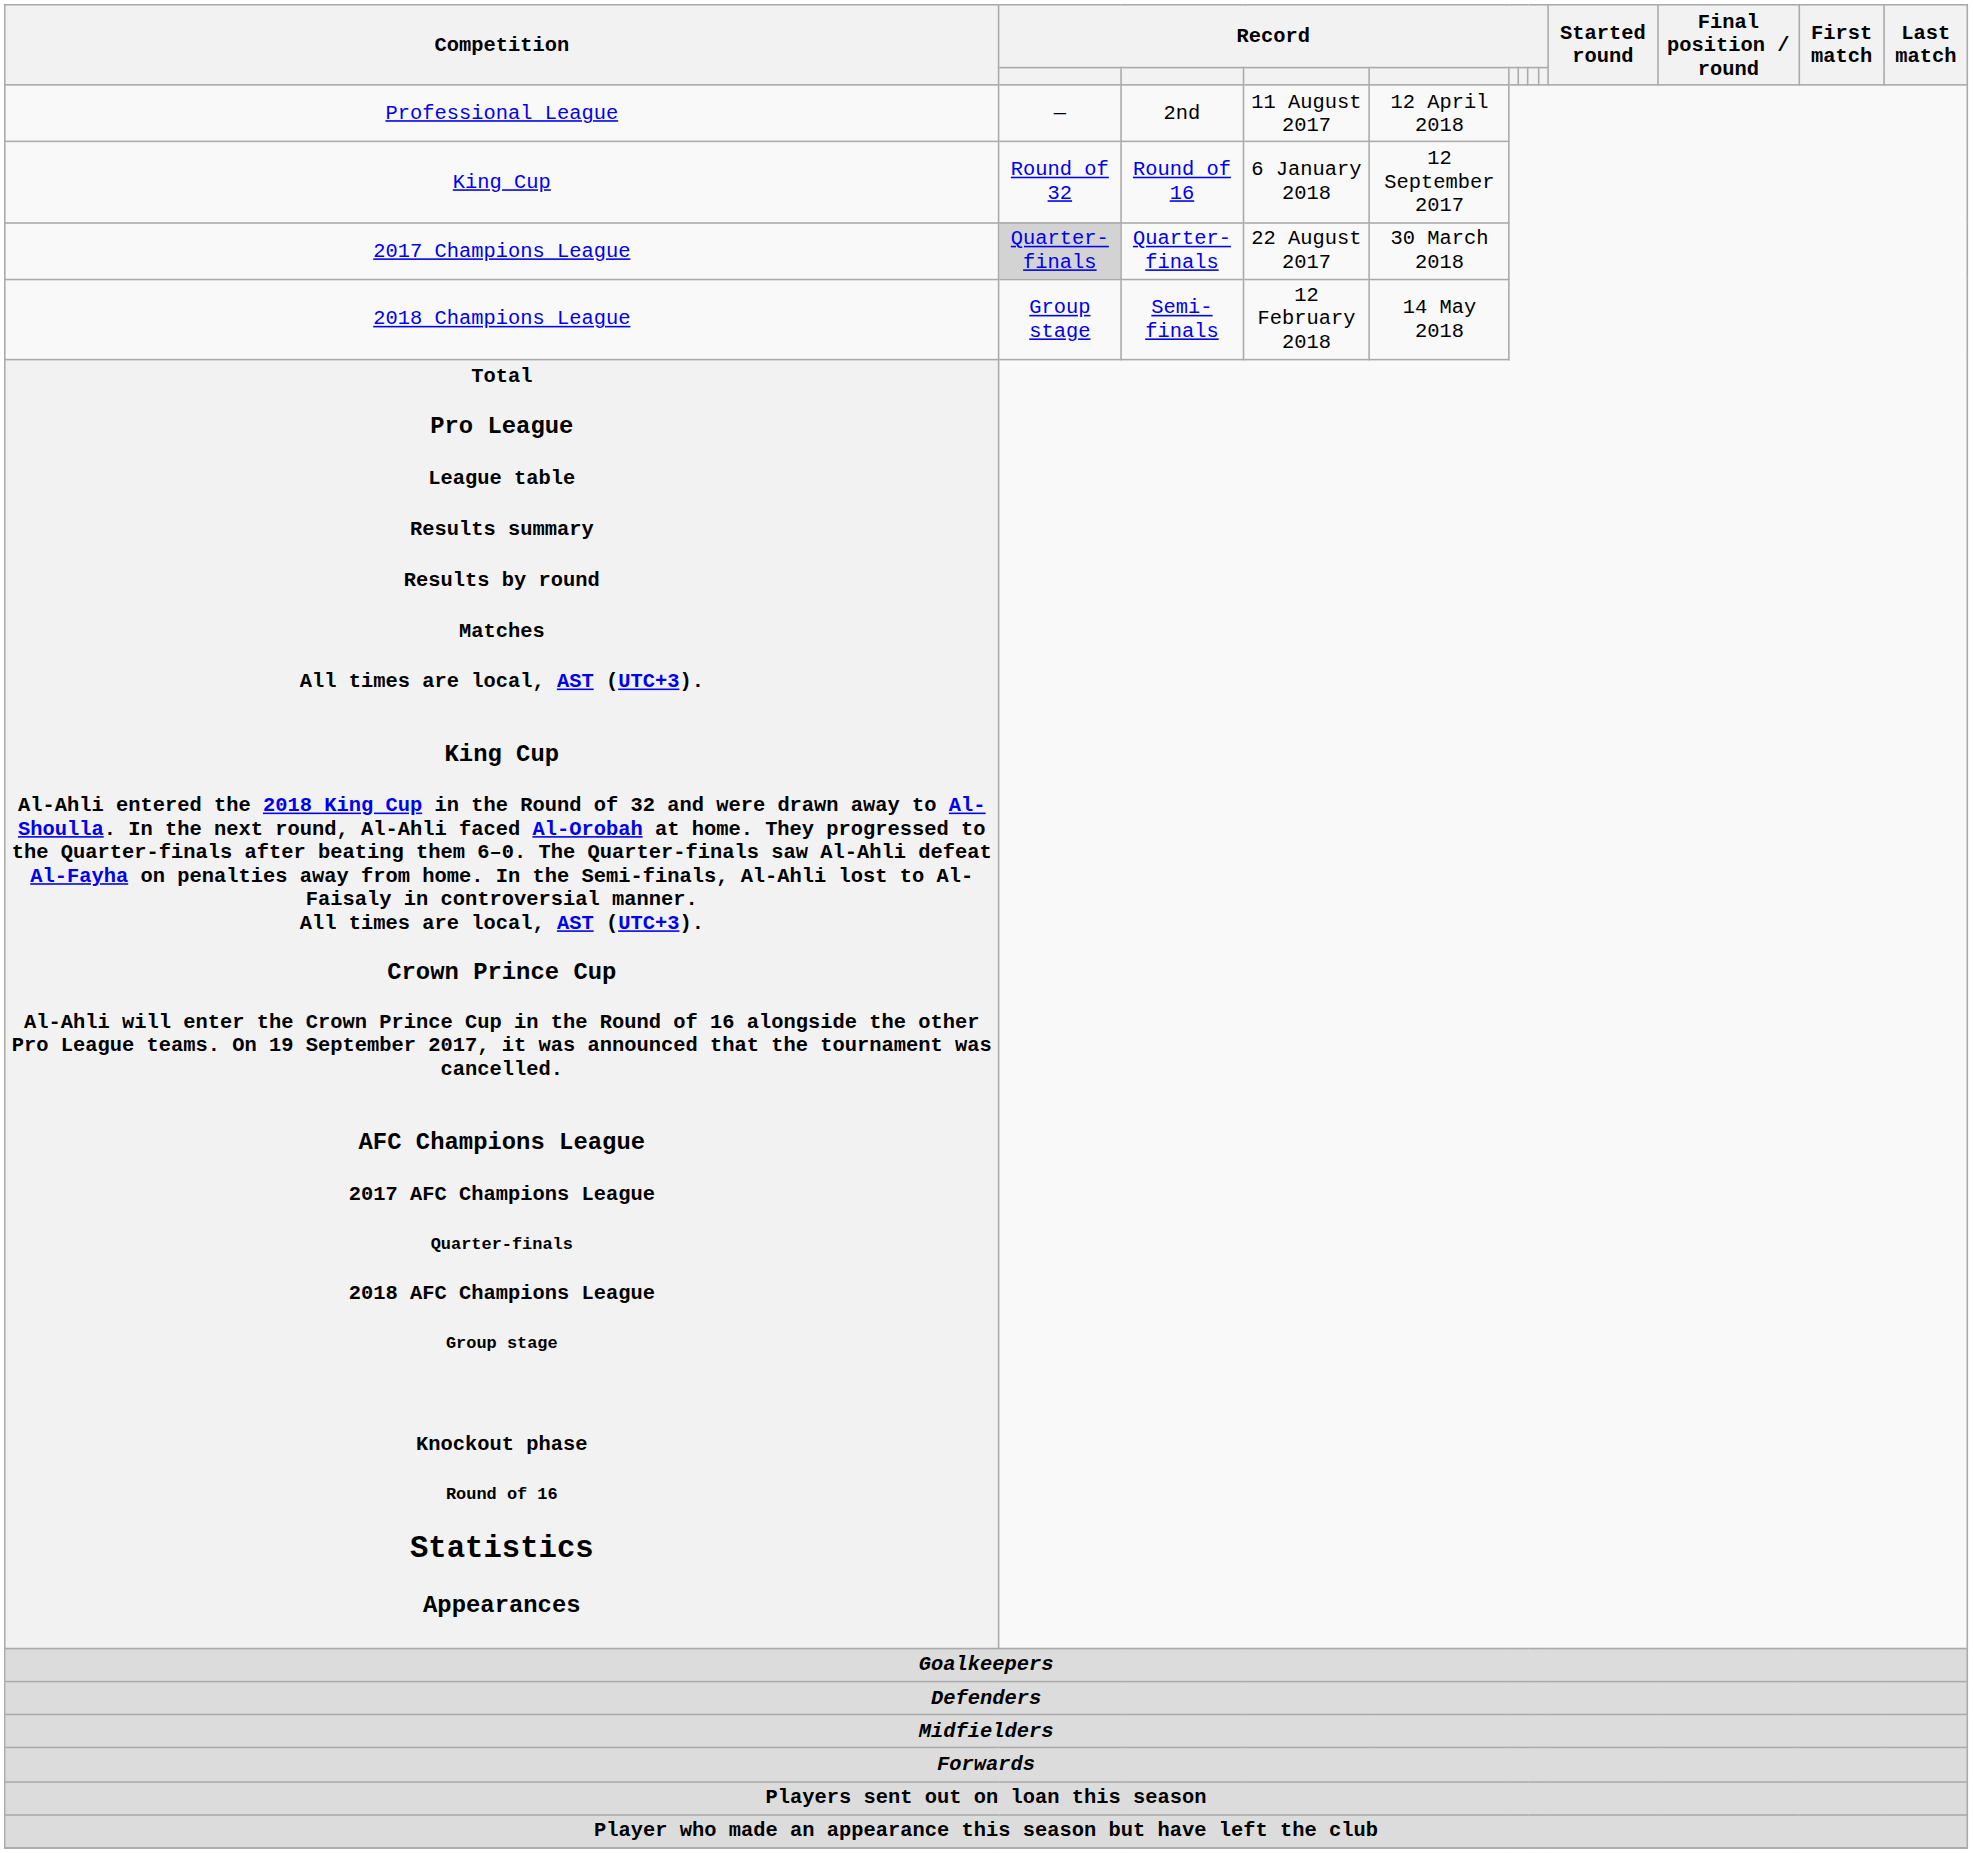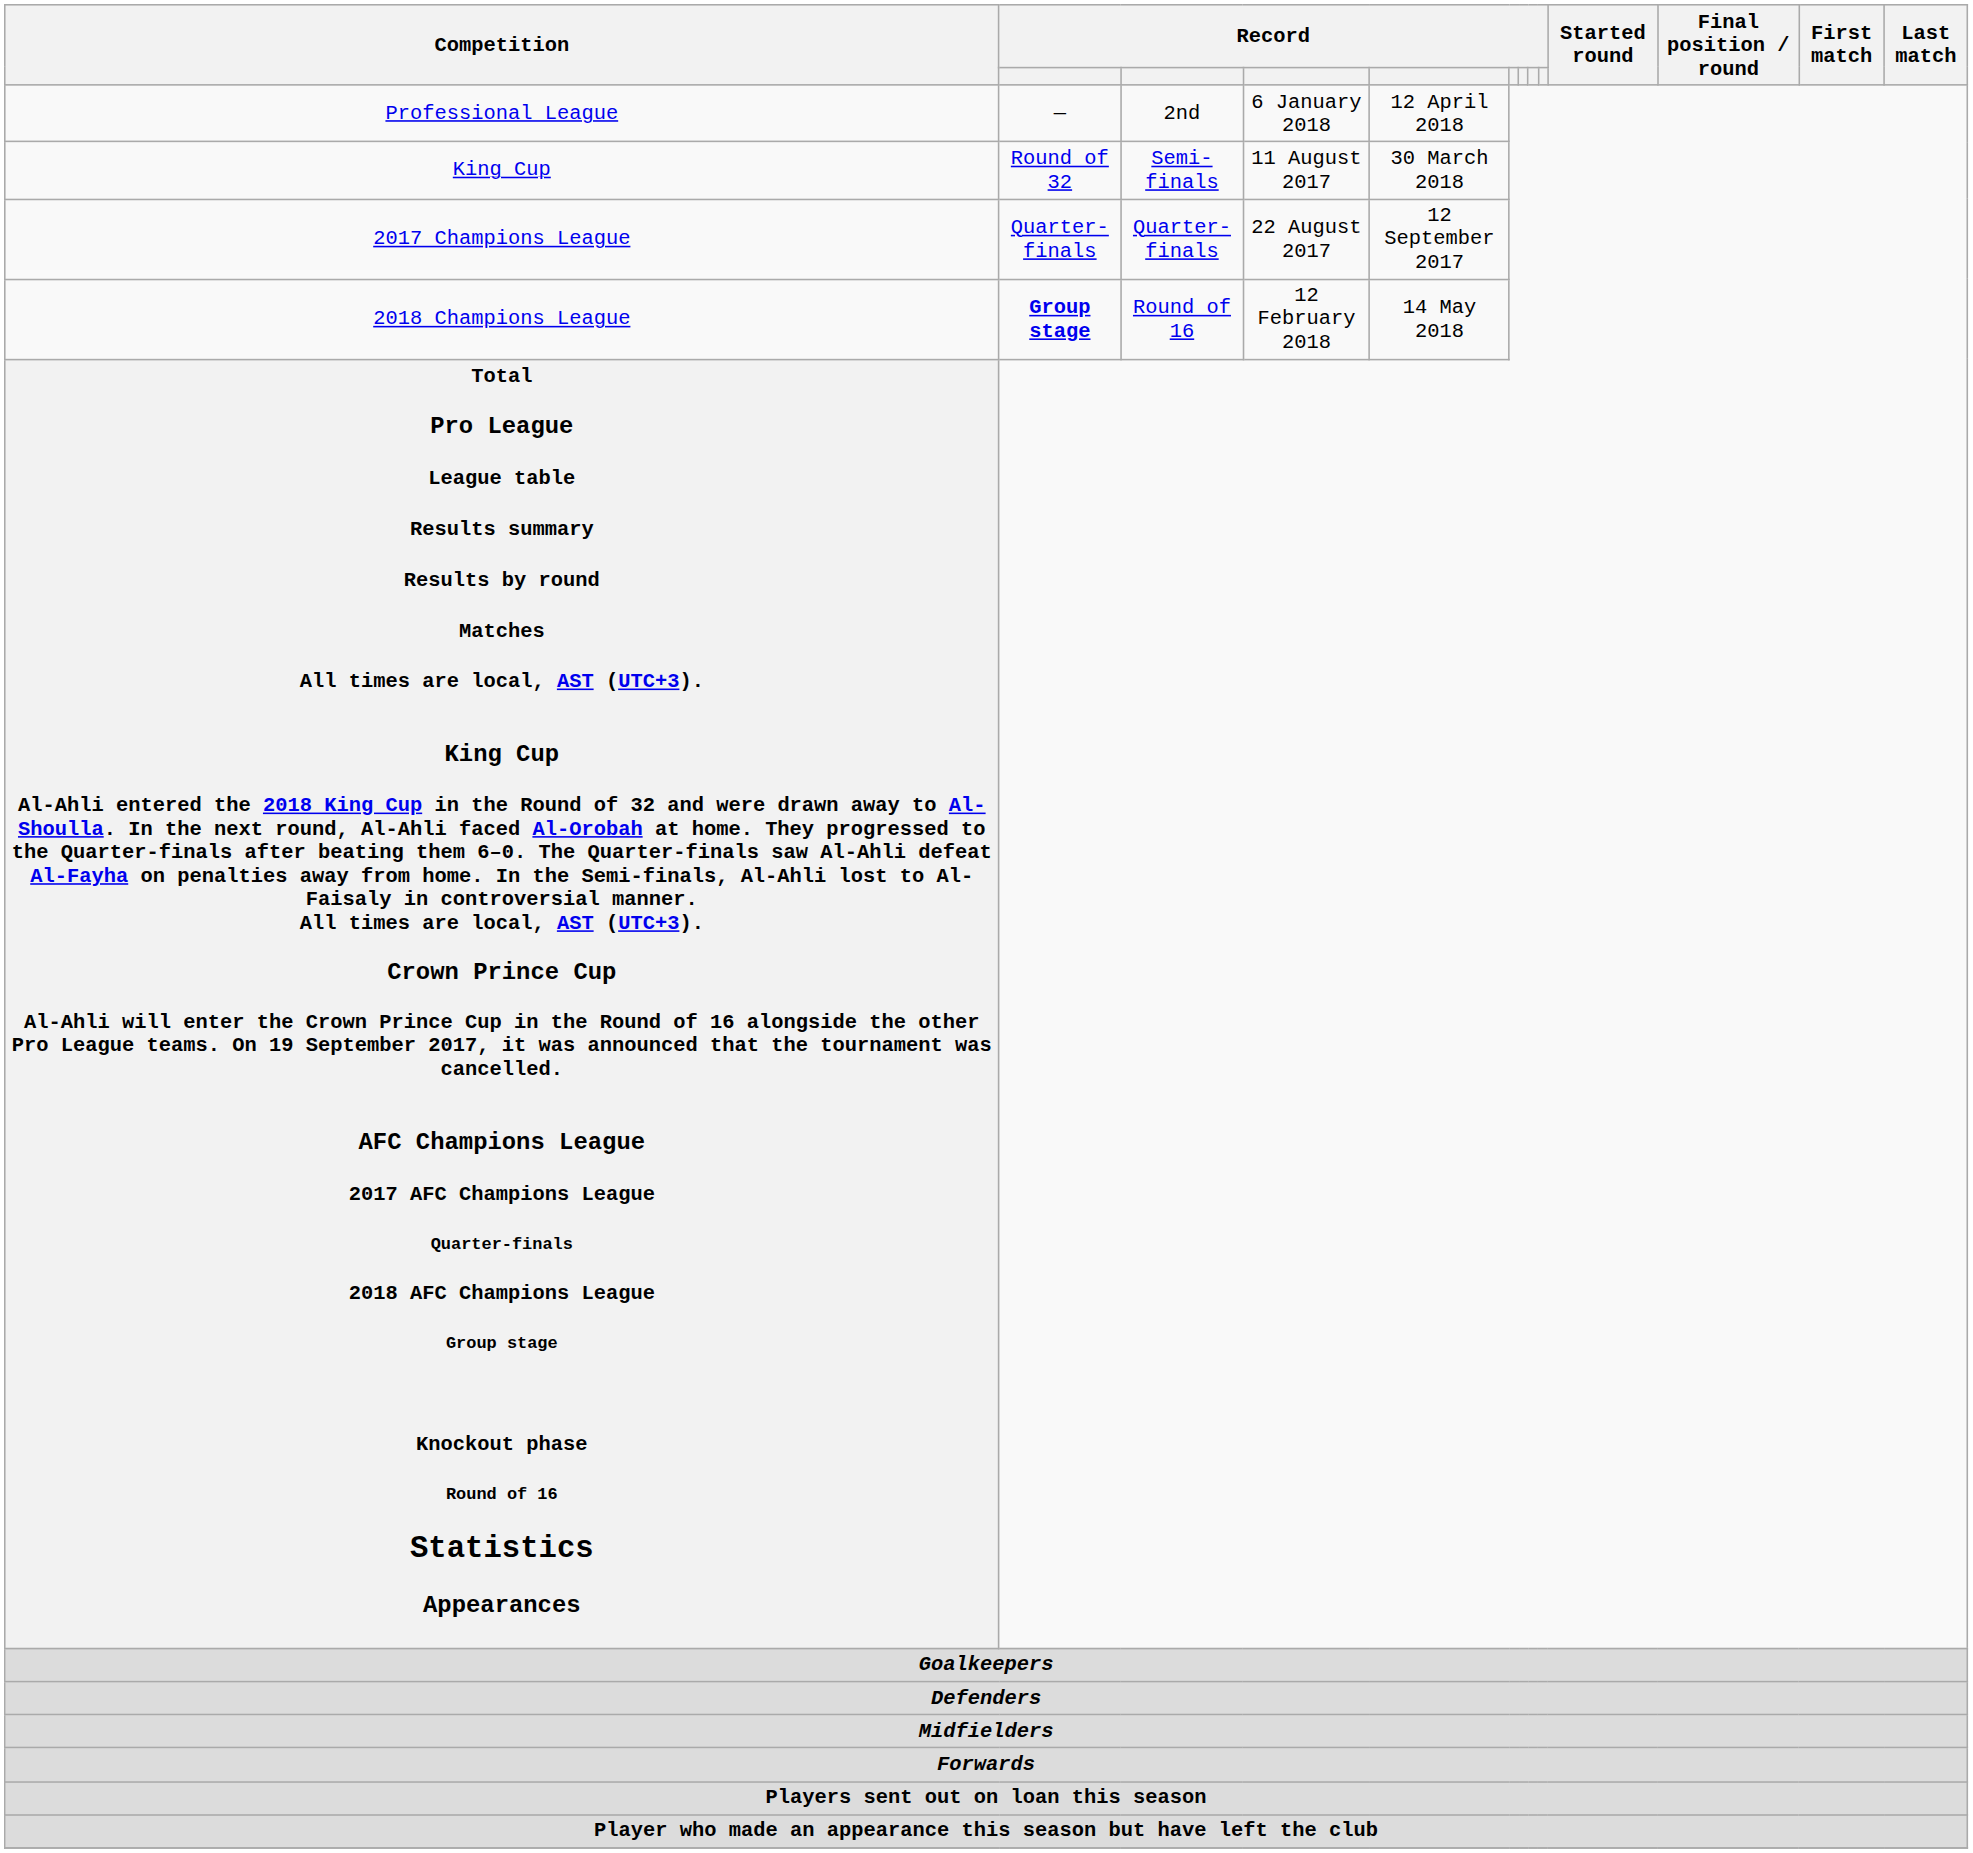(1306, 114) 11 August 2017 -> (1306, 114) 6 January 2018
(1182, 182) Round of 16 -> (1182, 170) Semi-finals
(1306, 182) 6 January 2018 -> (1306, 170) 11 August 2017
(1439, 182) 12 September 2017 -> (1439, 170) 30 March 2018
(1060, 251) lightgrey background -> (1060, 239) no background
(1439, 251) 30 March 2018 -> (1439, 239) 12 September 2017
(1060, 319) normal -> (1060, 319) bold
(1182, 319) Semi-finals -> (1182, 319) Round of 16
